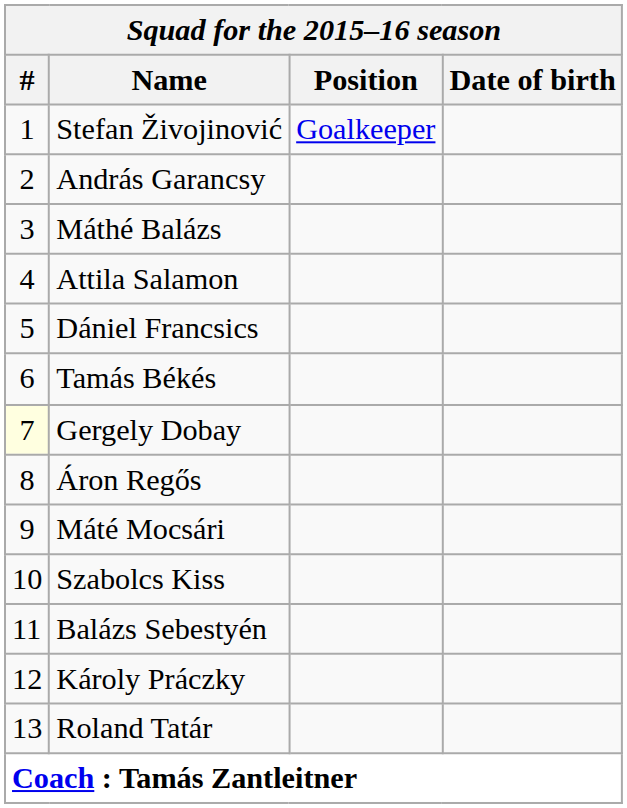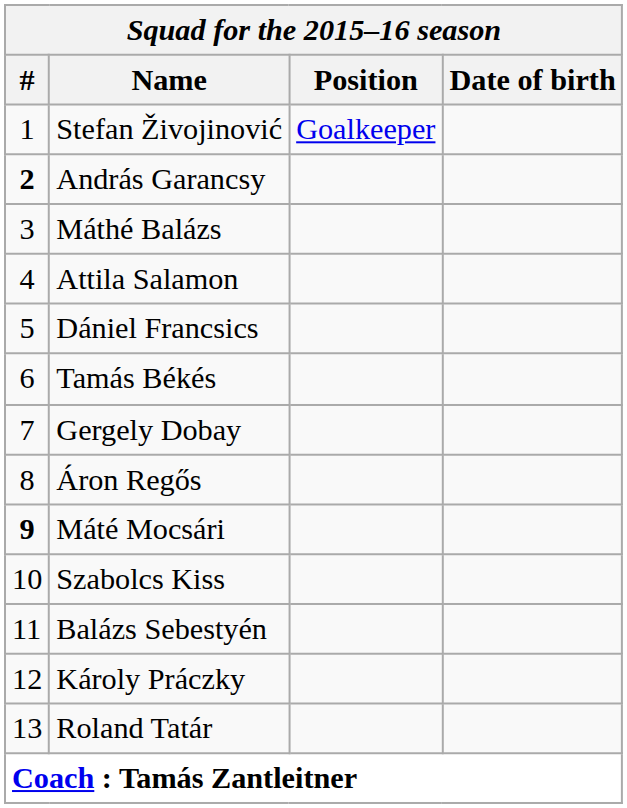(27, 179) normal -> (27, 179) bold
(27, 428) lightyellow background -> (27, 428) no background
(27, 528) normal -> (27, 528) bold
